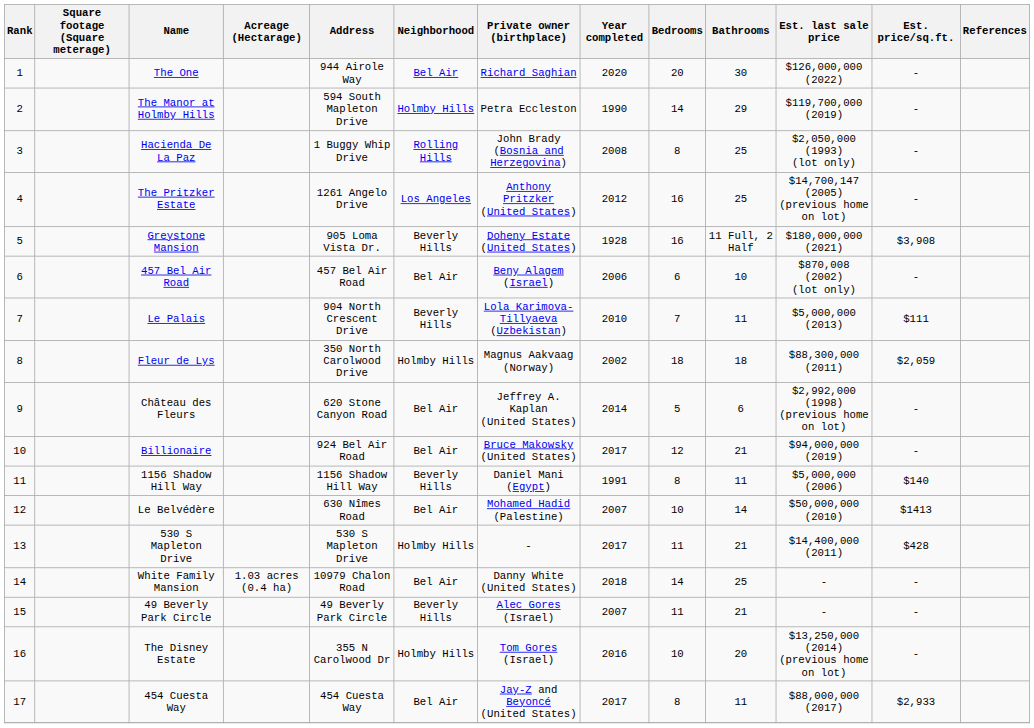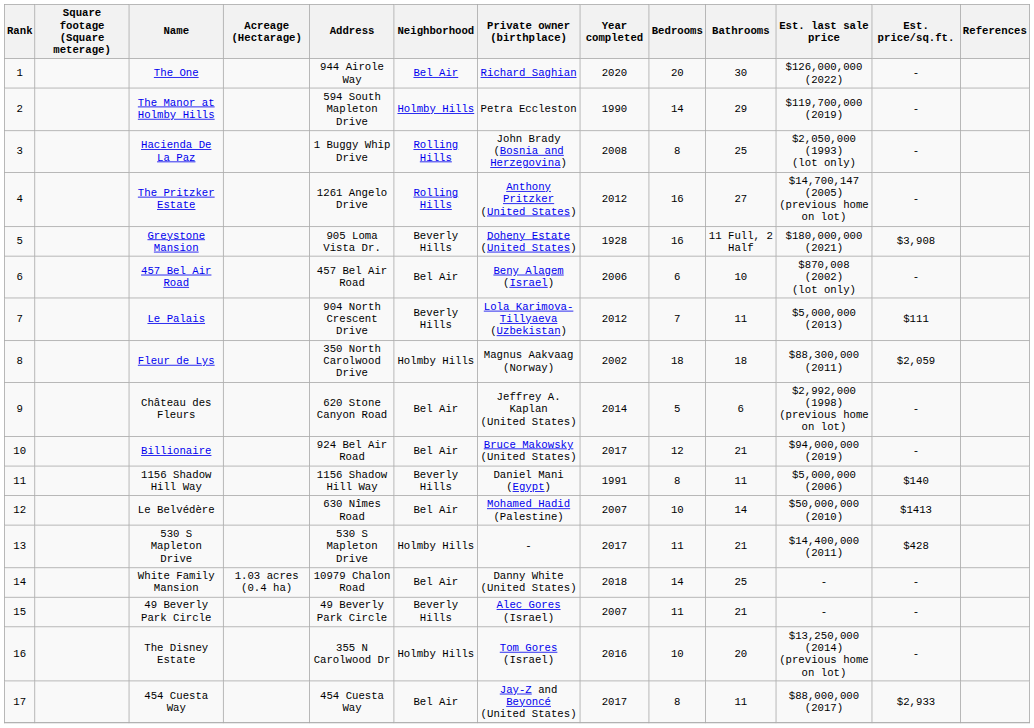(436, 199) Los Angeles -> (436, 199) Rolling Hills
(741, 199) 25 -> (741, 199) 27
(614, 319) 2010 -> (614, 319) 2012
